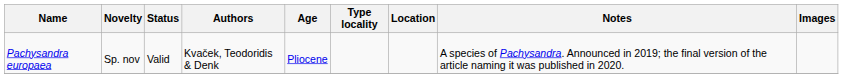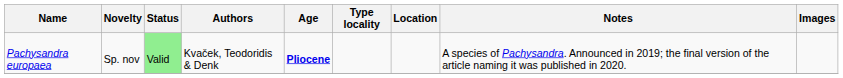(158, 59) no background -> (158, 59) lightgreen background
(307, 59) normal -> (308, 59) bold
